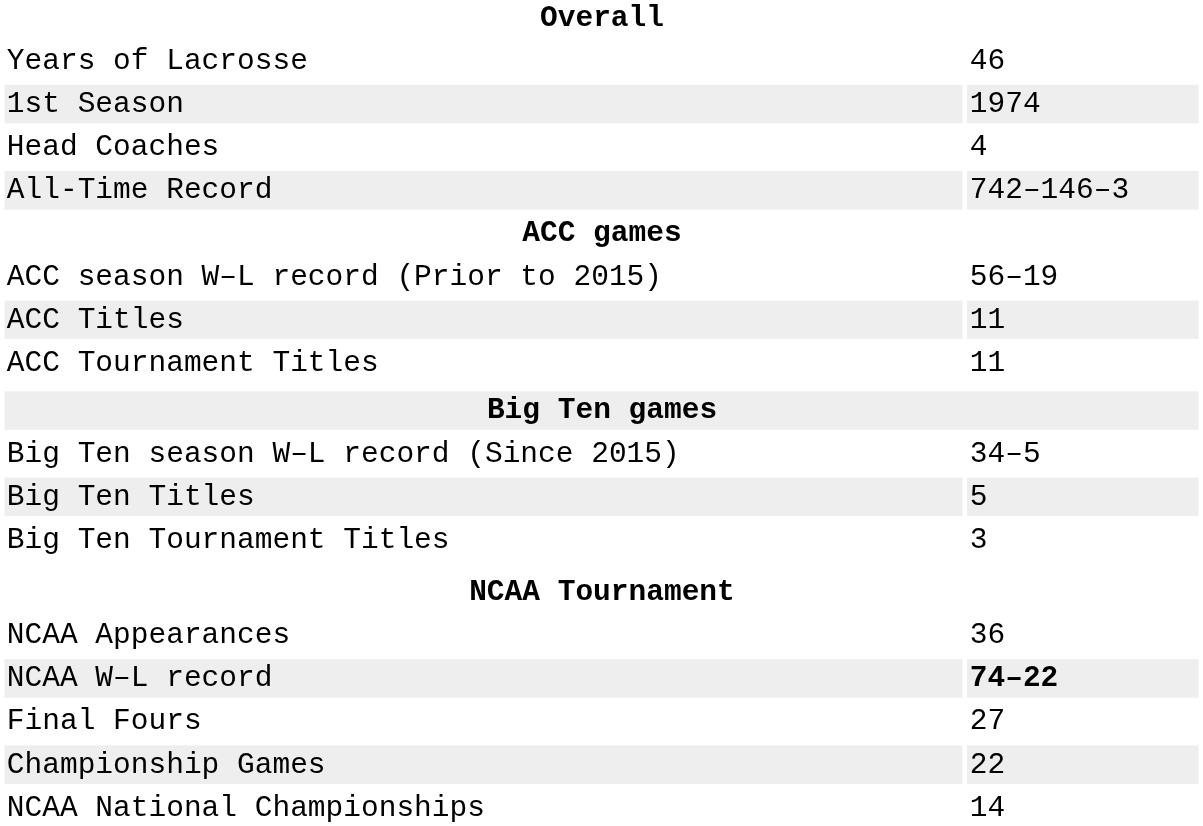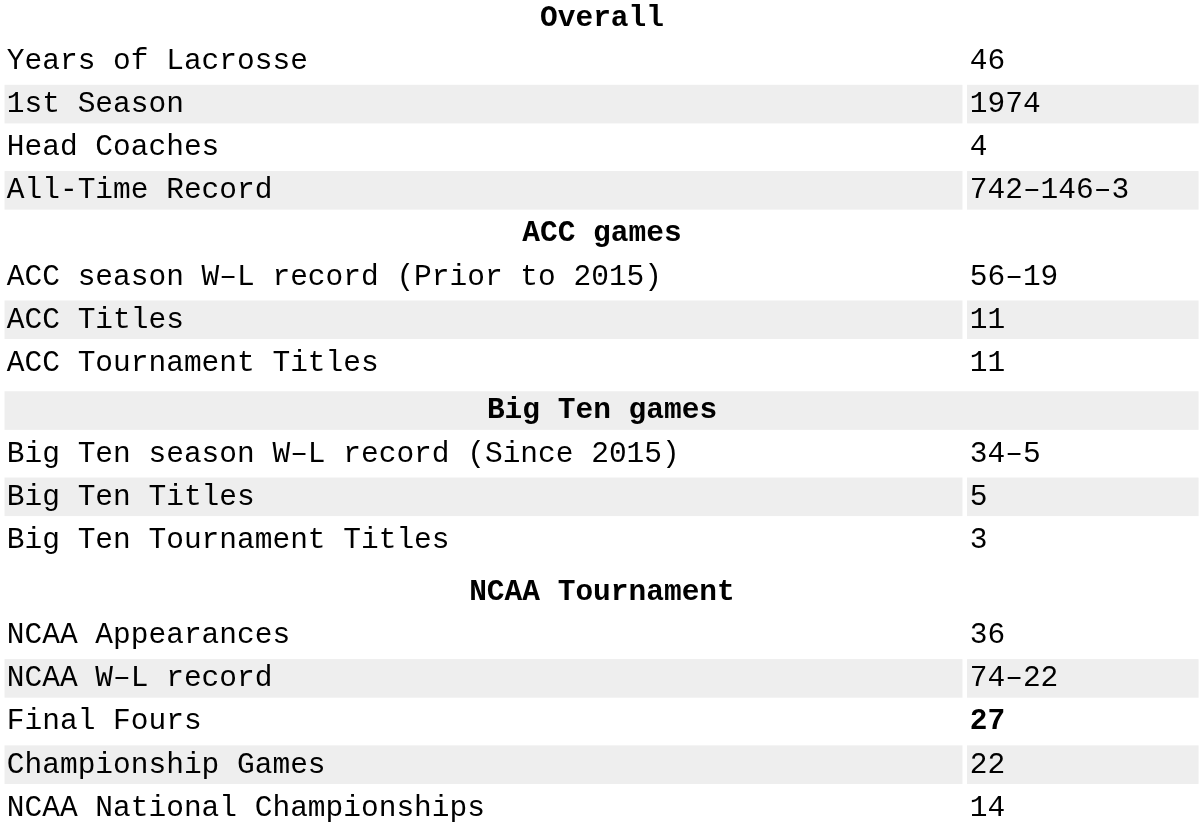(1014, 678) bold -> (1014, 678) normal
(988, 722) normal -> (988, 722) bold
